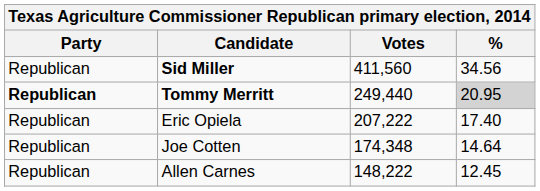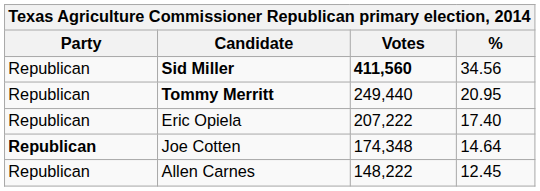(383, 69) normal -> (383, 69) bold
(52, 95) bold -> (49, 95) normal
(481, 95) lightgrey background -> (481, 95) no background
(49, 146) normal -> (52, 146) bold
